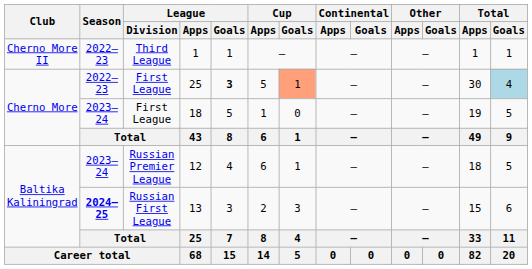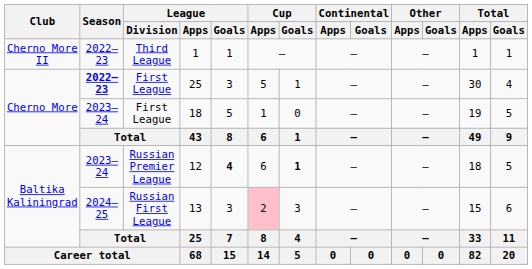(102, 84) normal -> (102, 84) bold
(229, 84) bold -> (229, 84) normal
(297, 84) lightsalmon background -> (297, 84) no background
(509, 84) lightblue background -> (509, 84) no background
(229, 167) normal -> (229, 167) bold
(297, 167) normal -> (297, 167) bold
(102, 209) bold -> (102, 209) normal
(263, 209) no background -> (263, 209) pink background
